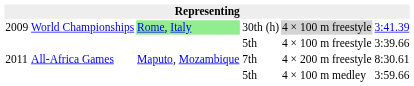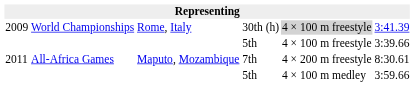(164, 27) lightgreen background -> (164, 27) no background
